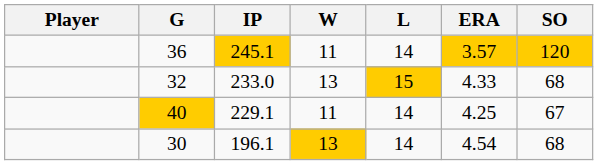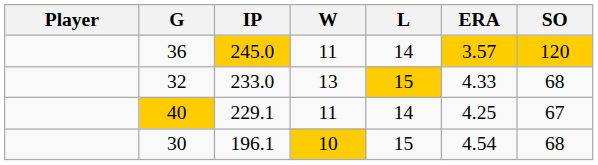(252, 50) 245.1 -> (252, 50) 245.0
(328, 143) 13 -> (328, 143) 10
(404, 143) 14 -> (404, 143) 15
